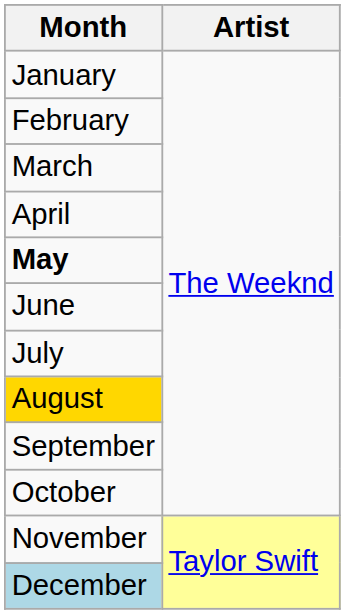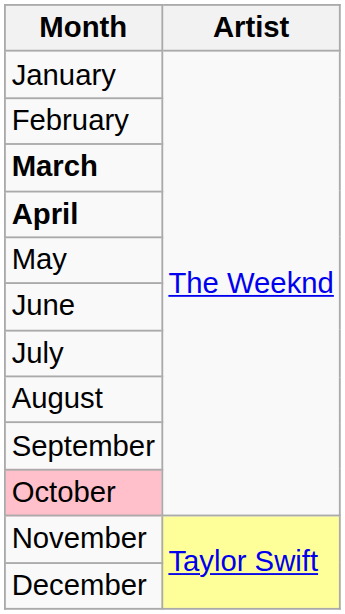(52, 167) normal -> (55, 167) bold
(41, 213) normal -> (45, 213) bold
(40, 259) bold -> (39, 259) normal
(57, 399) gold background -> (57, 399) no background
(64, 492) no background -> (64, 492) pink background
(79, 584) lightblue background -> (79, 584) no background
